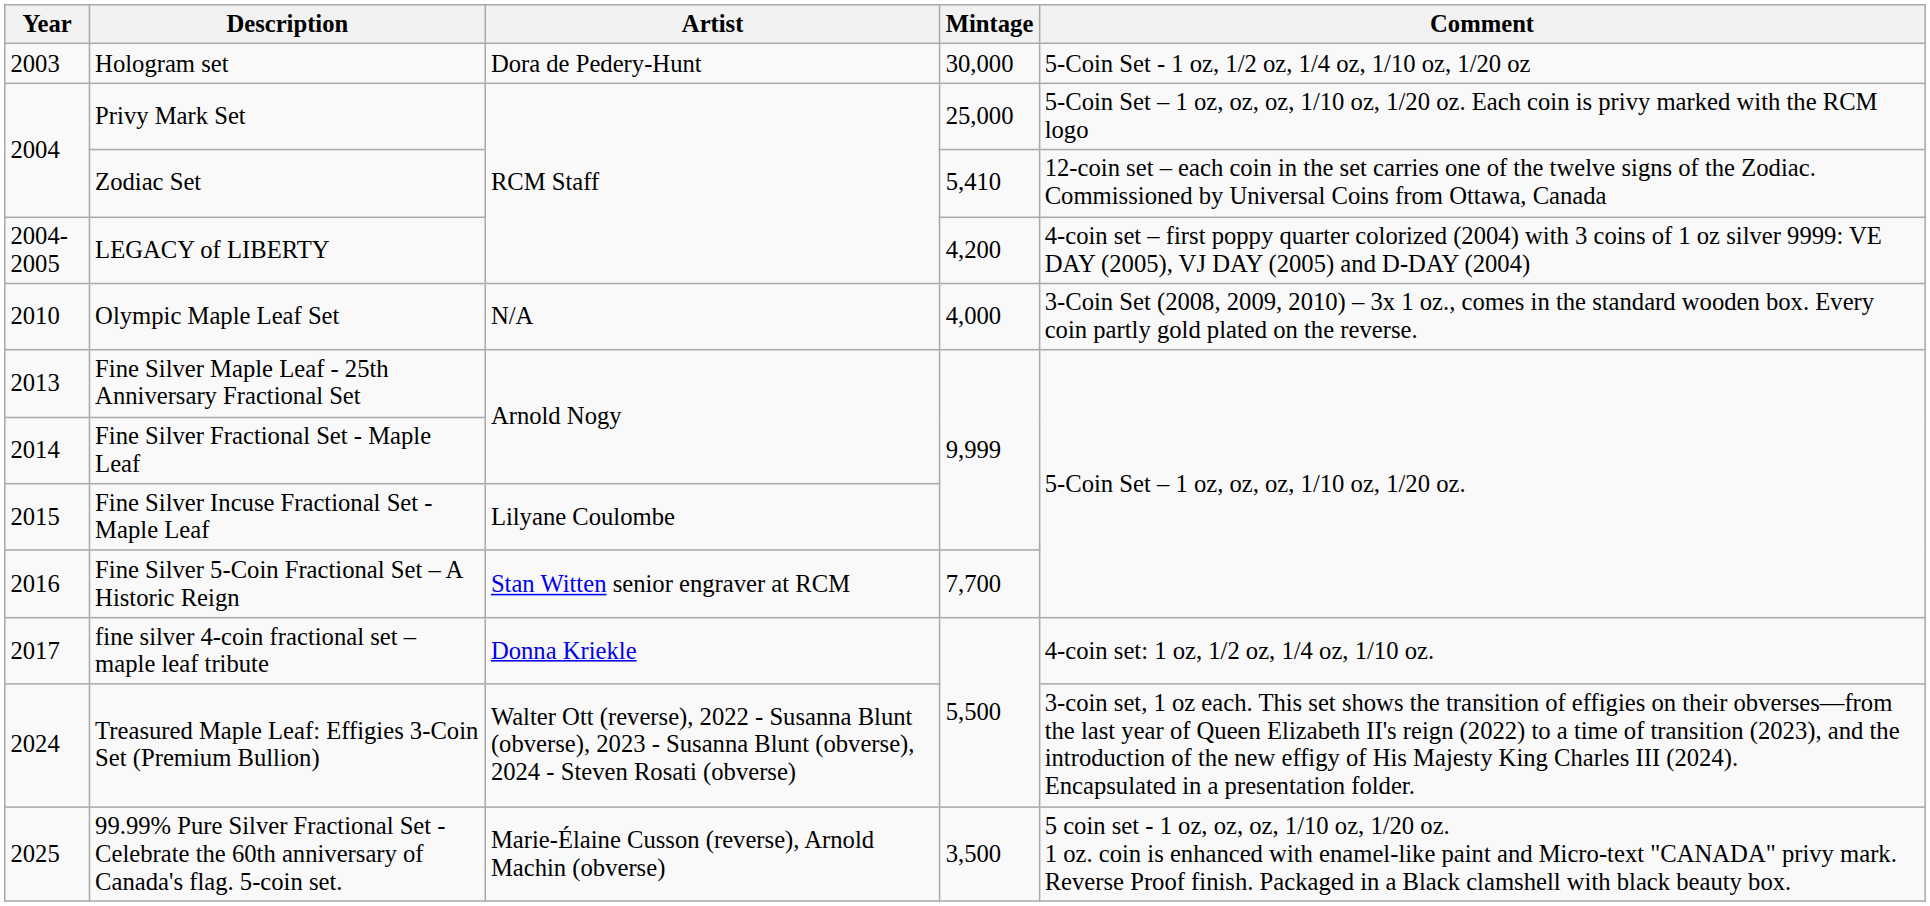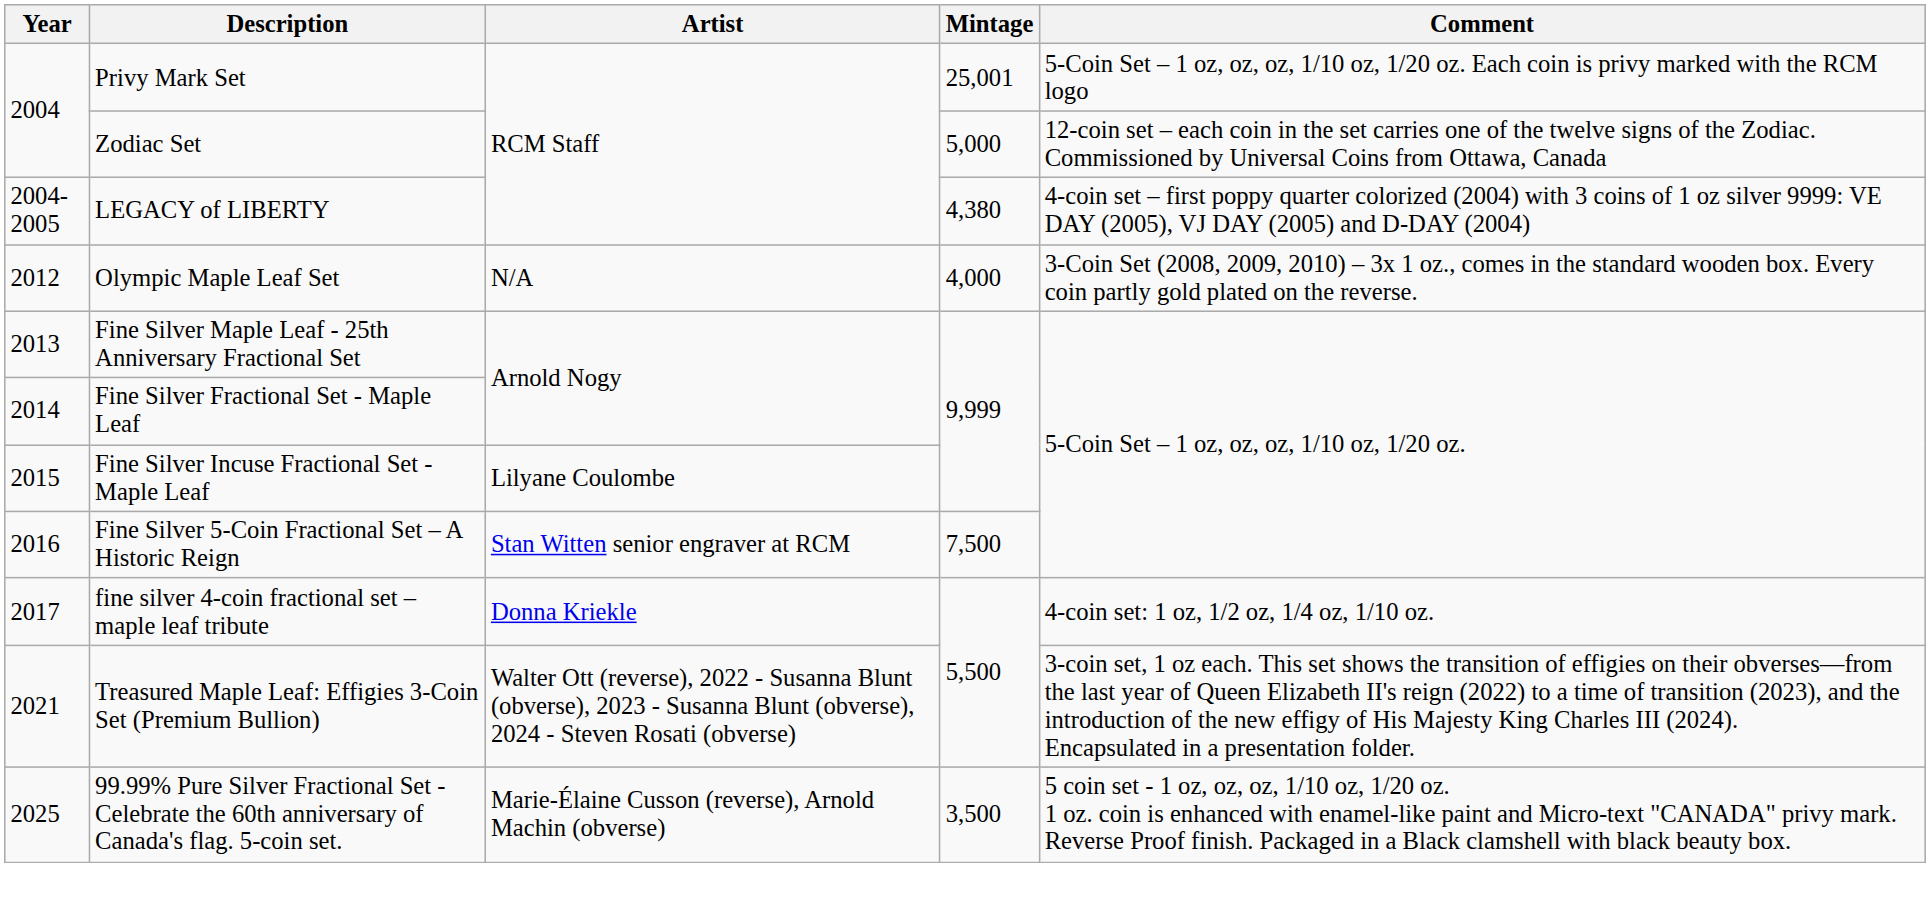- row: (162, 63)
(980, 116) 25,000 -> (980, 76) 25,001
(973, 182) 5,410 -> (973, 143) 5,000
(973, 249) 4,200 -> (973, 210) 4,380
(35, 316) 2010 -> (35, 277) 2012
(973, 583) 7,700 -> (973, 544) 7,500
(35, 744) 2024 -> (35, 705) 2021
